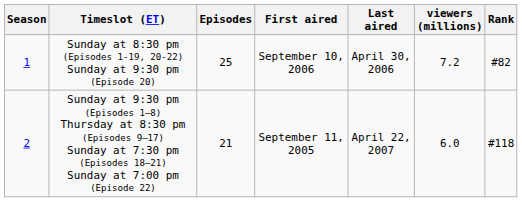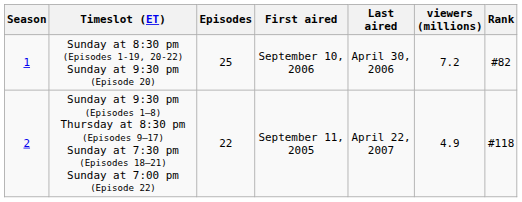(226, 143) 21 -> (226, 143) 22
(450, 143) 6.0 -> (450, 143) 4.9
